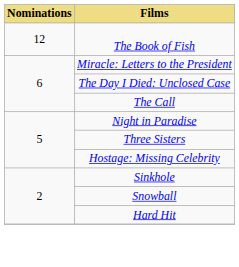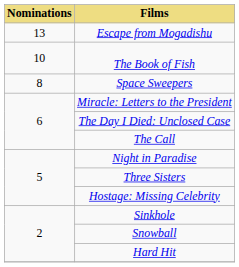+ row: (154, 32)
(39, 39) 12 -> (39, 58) 10
+ row: (154, 83)
